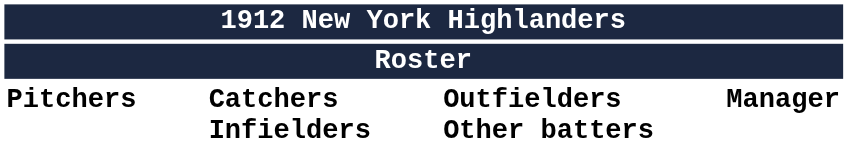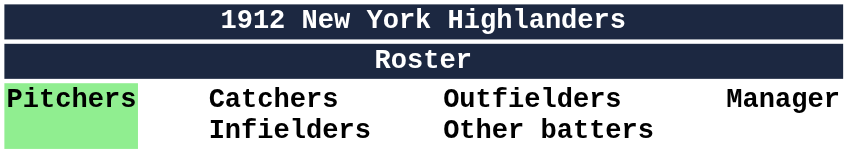(71, 101) no background -> (71, 101) lightgreen background
